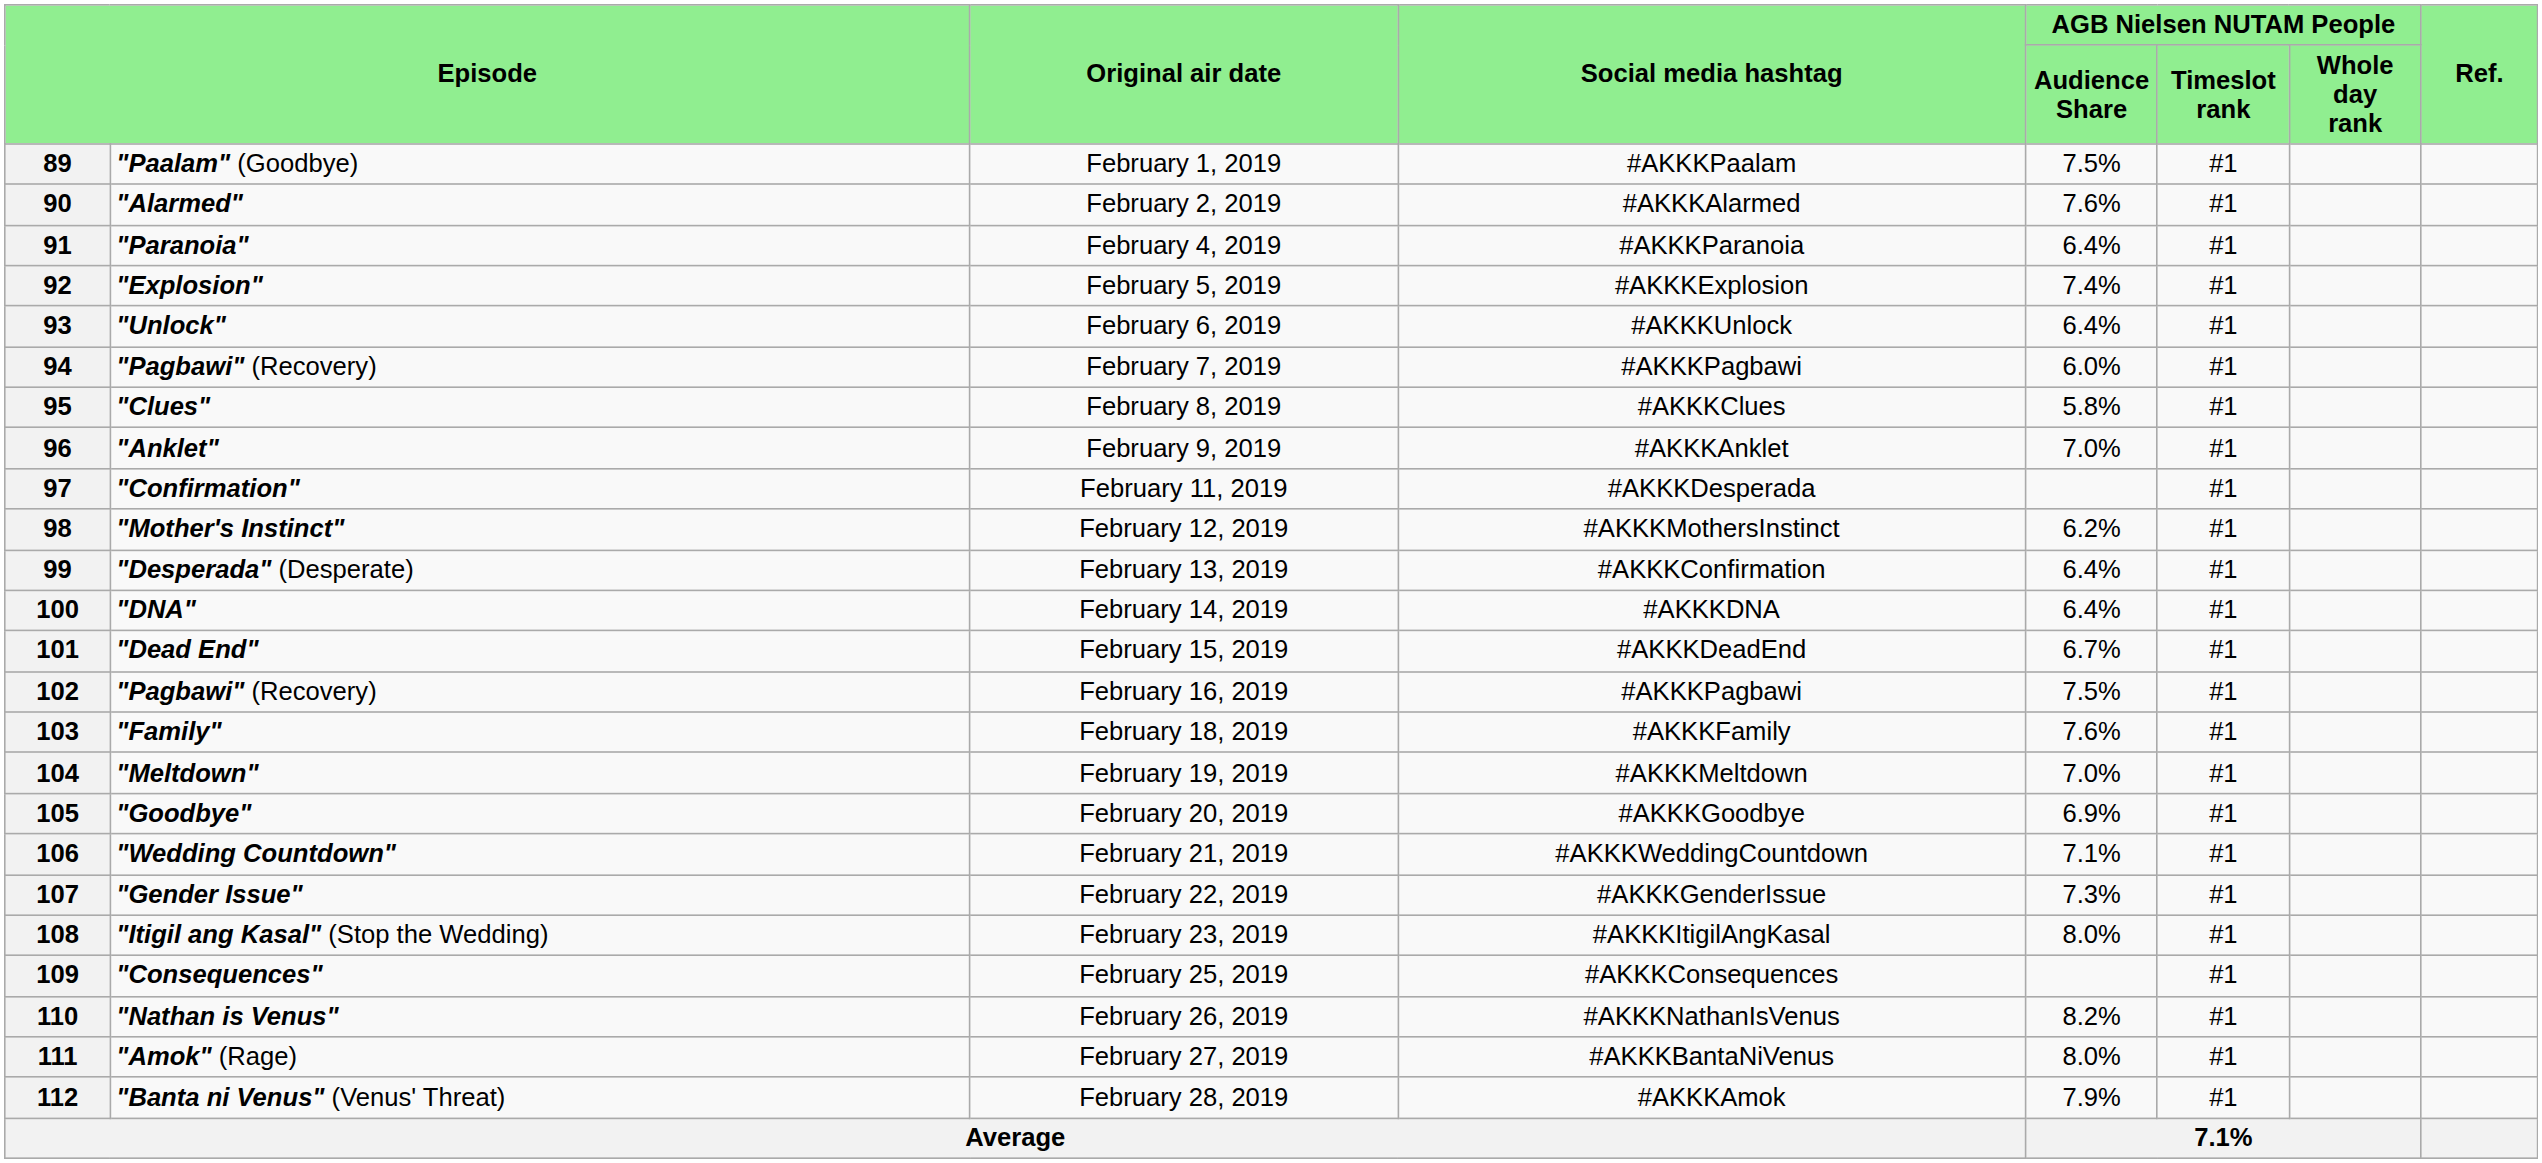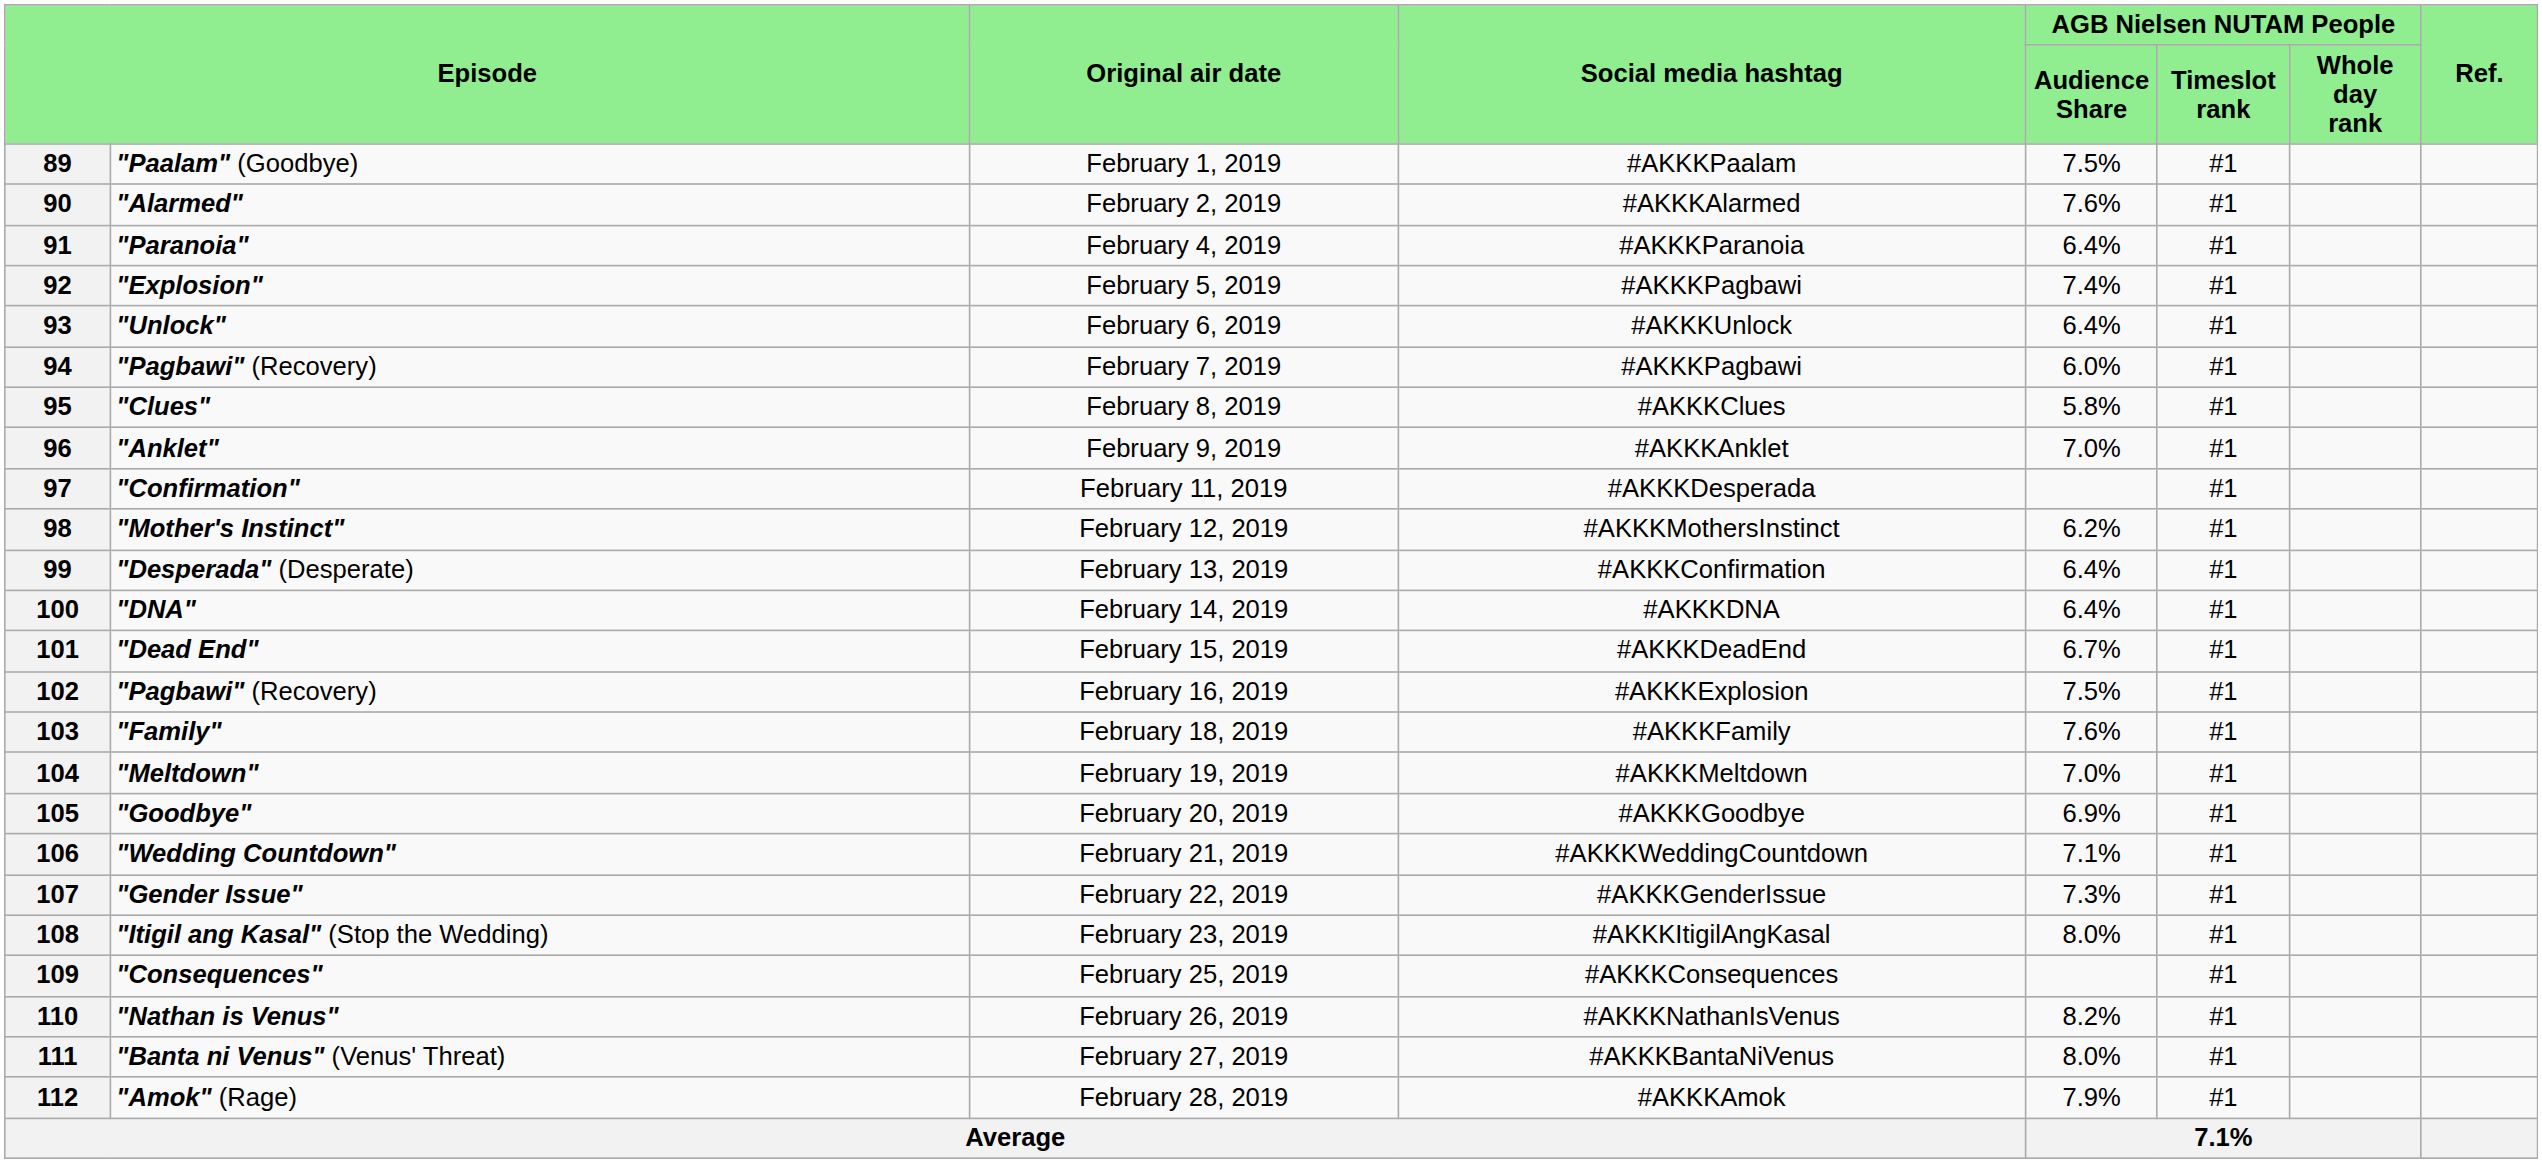(1712, 285) #AKKKExplosion -> (1712, 285) #AKKKPagbawi
(1712, 691) #AKKKPagbawi -> (1712, 691) #AKKKExplosion
(207, 1056) "Amok" (Rage) -> (311, 1056) "Banta ni Venus" (Venus' Threat)
(311, 1097) "Banta ni Venus" (Venus' Threat) -> (207, 1097) "Amok" (Rage)
